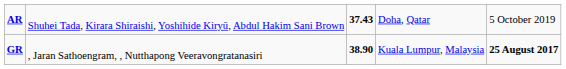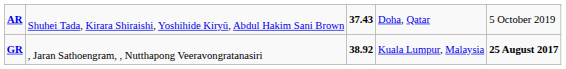(361, 49) 38.90 -> (361, 49) 38.92
